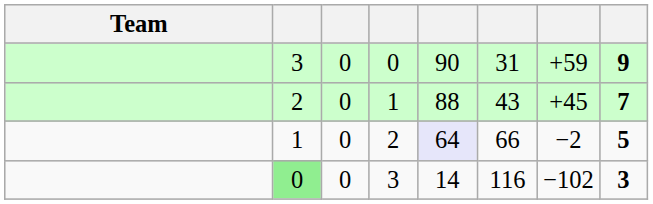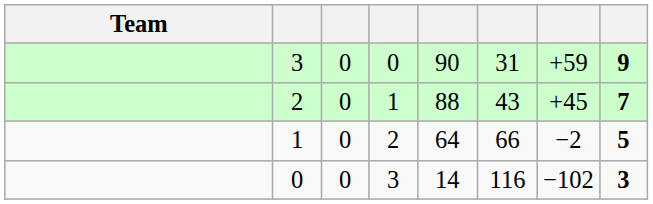(447, 140) lavender background -> (447, 140) no background
(297, 179) lightgreen background -> (297, 179) no background
